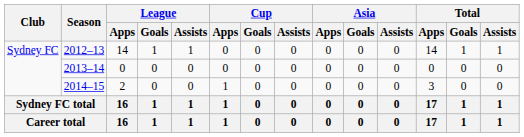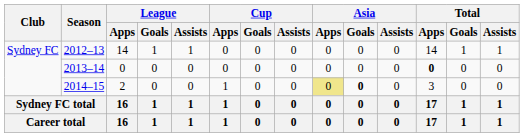(431, 68) normal -> (431, 68) bold
(328, 86) no background -> (328, 86) khaki background
(361, 86) normal -> (361, 86) bold
